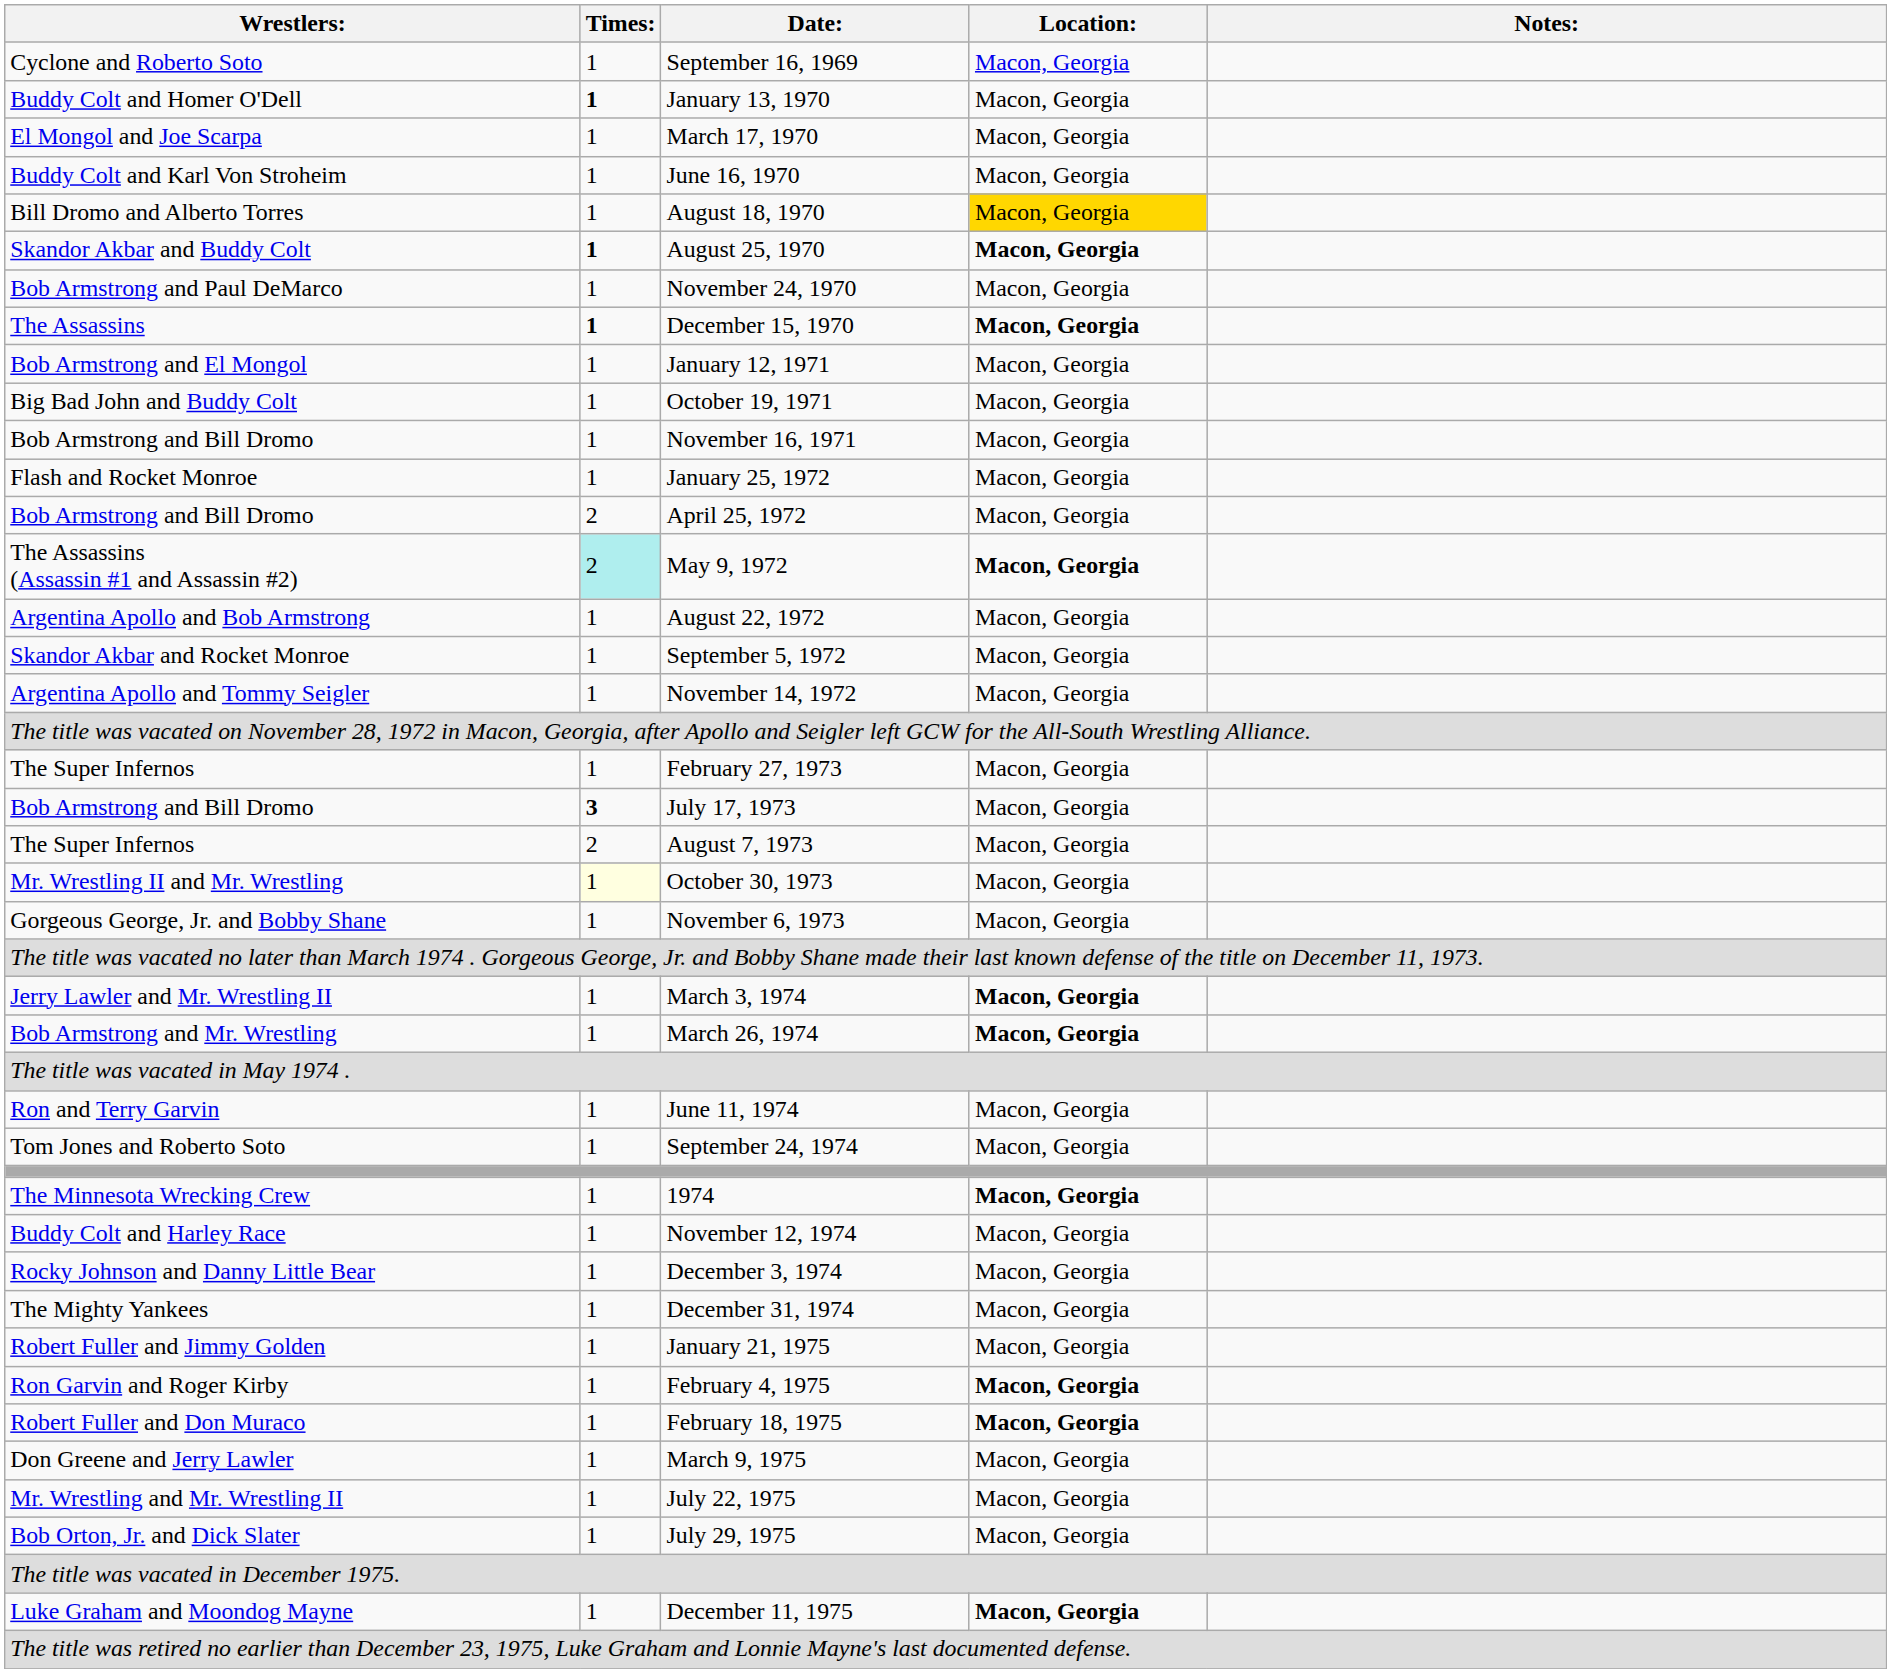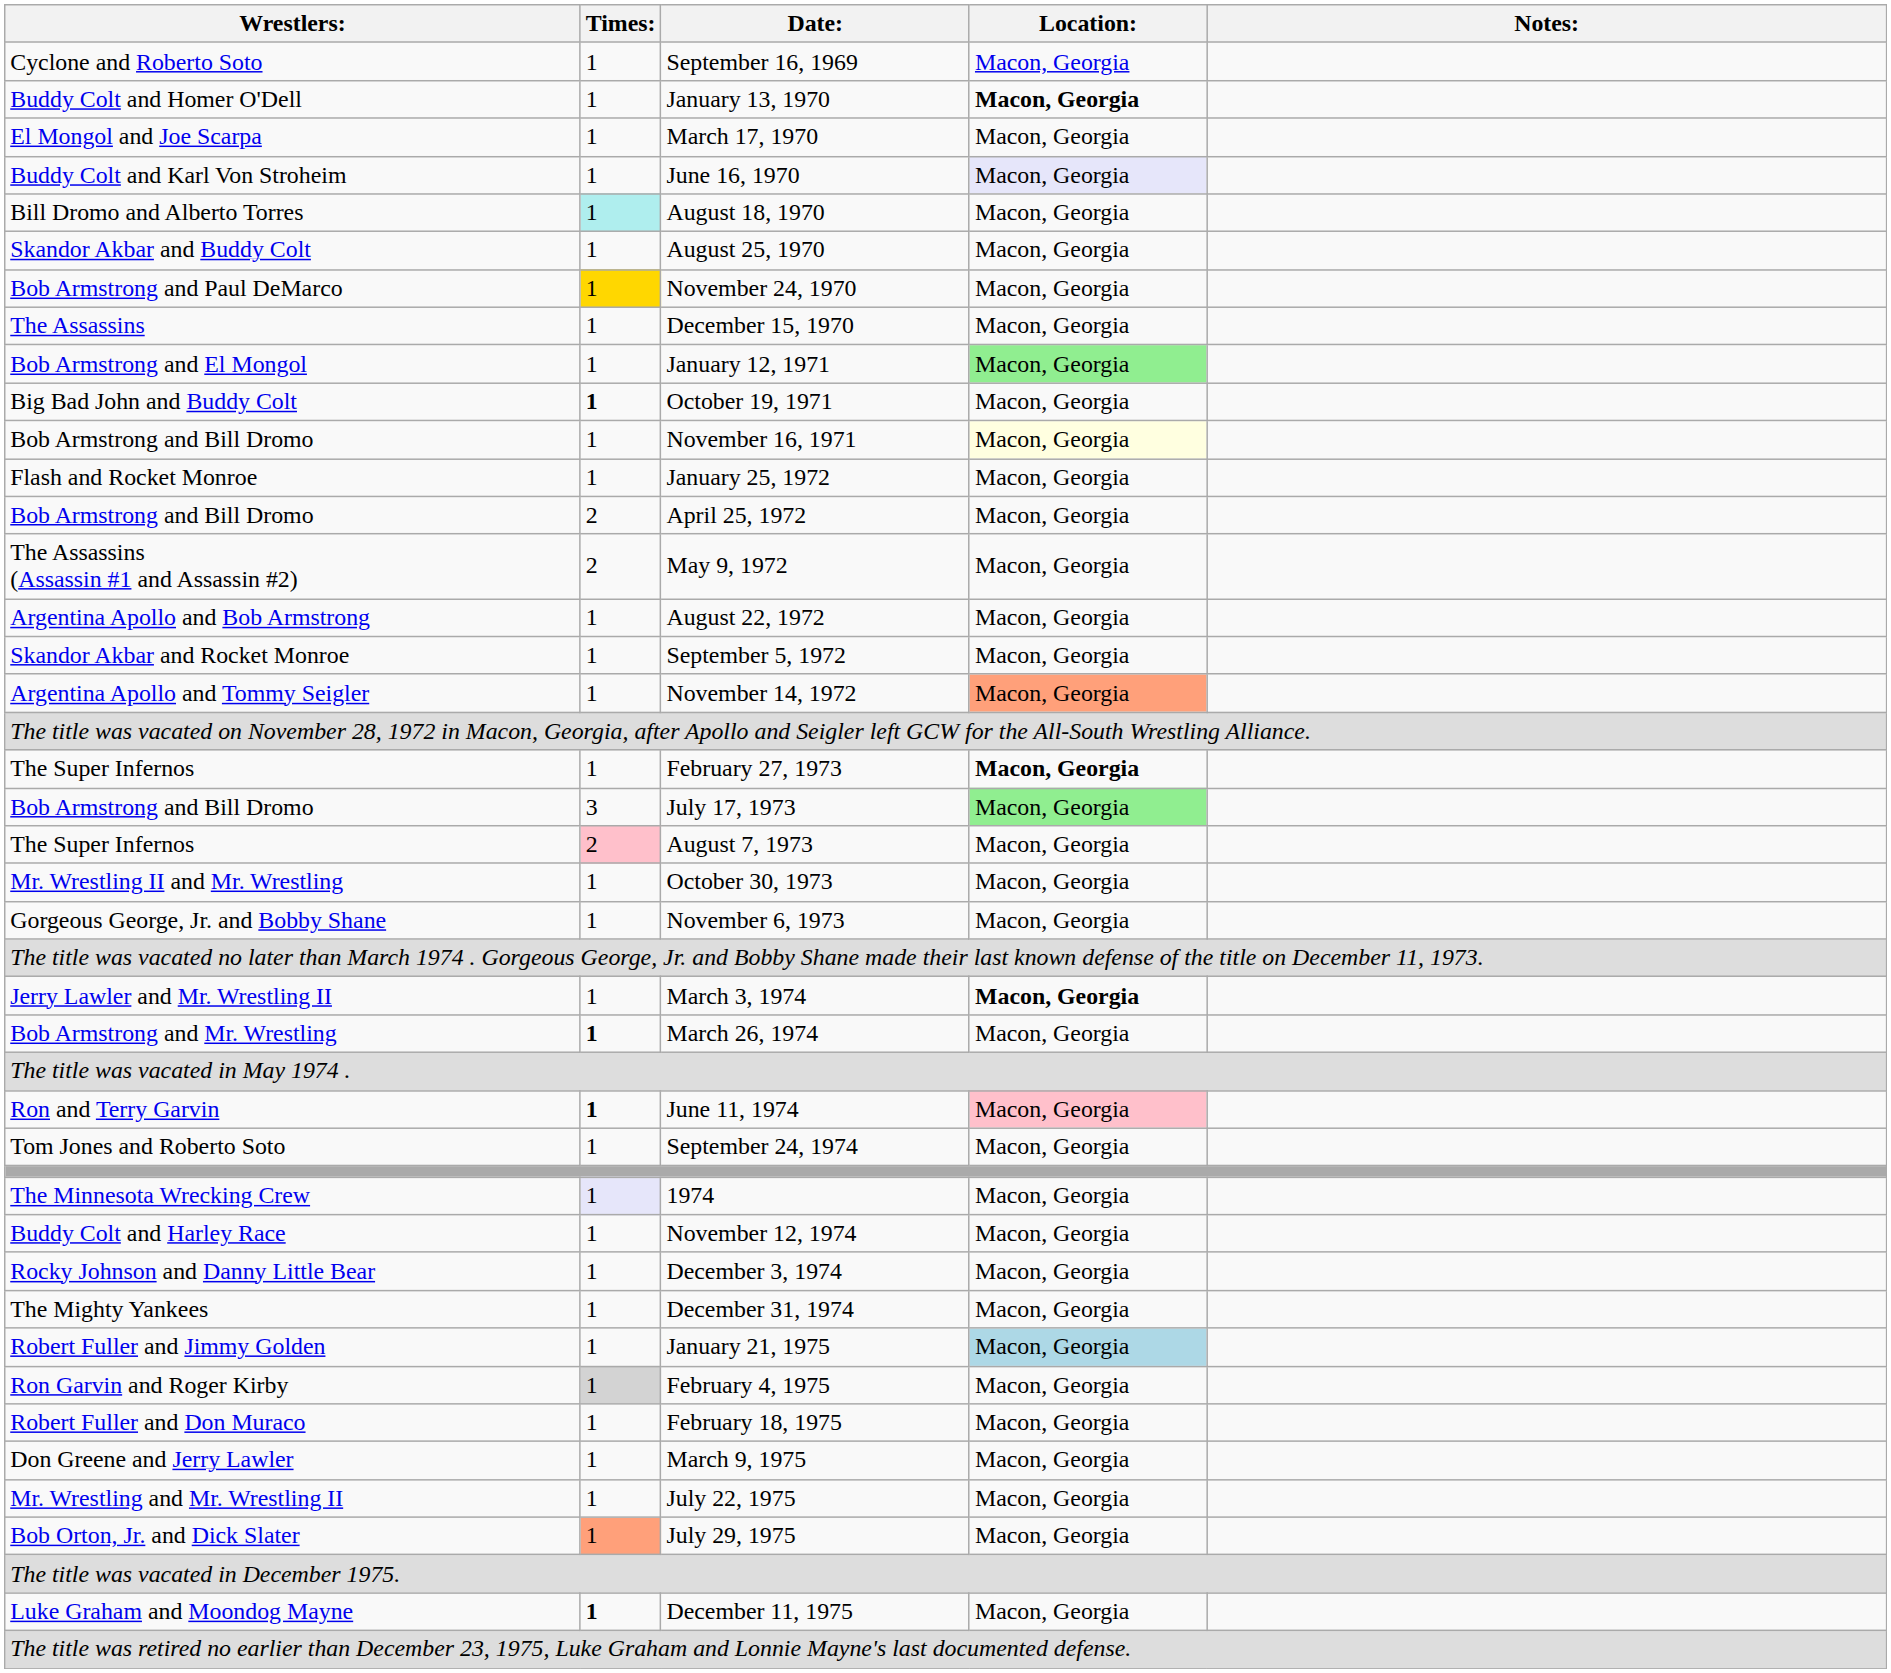(592, 99) bold -> (592, 99) normal
(1052, 99) normal -> (1057, 99) bold
(1052, 174) no background -> (1052, 174) lavender background
(592, 212) no background -> (592, 212) paleturquoise background
(1052, 212) gold background -> (1052, 212) no background
(592, 250) bold -> (592, 250) normal
(1057, 250) bold -> (1052, 250) normal
(592, 288) no background -> (592, 288) gold background
(592, 325) bold -> (592, 325) normal
(1057, 325) bold -> (1052, 325) normal
(1052, 363) no background -> (1052, 363) lightgreen background
(592, 401) normal -> (592, 401) bold
(1052, 439) no background -> (1052, 439) lightyellow background
(592, 566) paleturquoise background -> (592, 566) no background
(1057, 566) bold -> (1052, 566) normal
(1052, 692) no background -> (1052, 692) lightsalmon background
(1052, 768) normal -> (1057, 768) bold
(592, 806) bold -> (592, 806) normal
(1052, 806) no background -> (1052, 806) lightgreen background
(592, 844) no background -> (592, 844) pink background
(592, 882) lightyellow background -> (592, 882) no background
(592, 1033) normal -> (592, 1033) bold
(1057, 1033) bold -> (1052, 1033) normal
(592, 1108) normal -> (592, 1108) bold
(1052, 1108) no background -> (1052, 1108) pink background
(592, 1195) no background -> (592, 1195) lavender background
(1057, 1195) bold -> (1052, 1195) normal
(1052, 1346) no background -> (1052, 1346) lightblue background
(592, 1384) no background -> (592, 1384) lightgrey background
(1057, 1384) bold -> (1052, 1384) normal
(1057, 1422) bold -> (1052, 1422) normal
(592, 1535) no background -> (592, 1535) lightsalmon background
(592, 1611) normal -> (592, 1611) bold
(1057, 1611) bold -> (1052, 1611) normal
